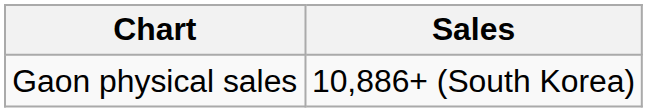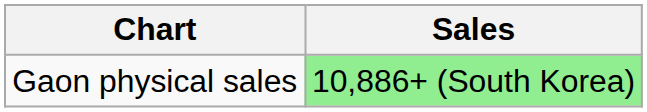(473, 80) no background -> (473, 80) lightgreen background
